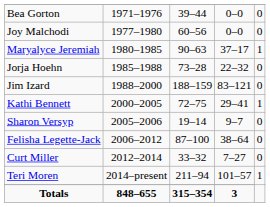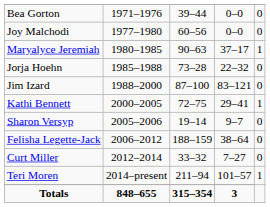(192, 85) 188–159 -> (192, 85) 87–100
(192, 139) 87–100 -> (192, 139) 188–159
